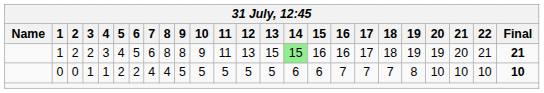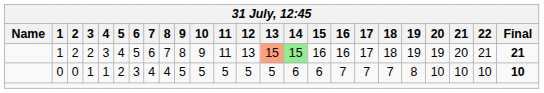(167, 53) 8 -> (167, 53) 7
(272, 53) no background -> (272, 53) lightsalmon background
(136, 72) 2 -> (136, 72) 3
